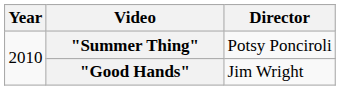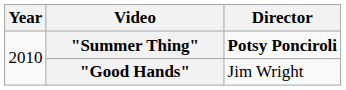(280, 44) normal -> (282, 44) bold
